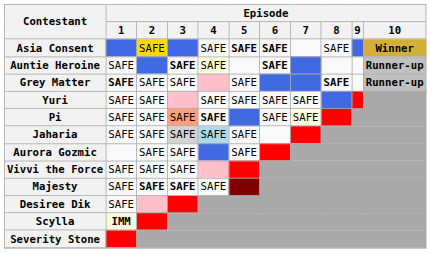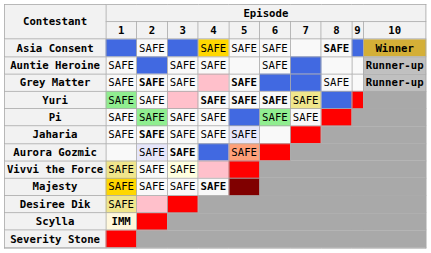(152, 48) gold background -> (152, 48) no background
(213, 48) no background -> (213, 48) gold background
(244, 48) bold -> (244, 48) normal
(275, 48) bold -> (275, 48) normal
(336, 48) normal -> (336, 48) bold
(183, 65) bold -> (183, 65) normal
(213, 65) lightyellow background -> (213, 65) no background
(275, 65) bold -> (275, 65) normal
(121, 83) bold -> (121, 83) normal
(152, 83) normal -> (152, 83) bold
(244, 83) normal -> (244, 83) bold
(336, 83) bold -> (336, 83) normal
(121, 100) no background -> (121, 100) lightgreen background
(213, 100) normal -> (213, 100) bold
(244, 100) normal -> (244, 100) bold
(275, 100) normal -> (275, 100) bold
(306, 100) no background -> (306, 100) khaki background
(152, 117) no background -> (152, 117) lightgreen background
(183, 117) lightsalmon background -> (183, 117) no background
(213, 117) bold -> (213, 117) normal
(275, 117) no background -> (275, 117) lightgreen background
(306, 117) lightyellow background -> (306, 117) no background
(152, 135) normal -> (152, 135) bold
(183, 135) lightgrey background -> (183, 135) no background
(213, 135) lightblue background -> (213, 135) no background
(244, 135) no background -> (244, 135) lavender background
(152, 152) no background -> (152, 152) lavender background
(183, 152) normal -> (183, 152) bold
(244, 152) no background -> (244, 152) lightsalmon background
(121, 169) no background -> (121, 169) khaki background
(183, 169) no background -> (183, 169) lightyellow background
(121, 187) no background -> (121, 187) gold background
(152, 187) bold -> (152, 187) normal
(183, 187) bold -> (183, 187) normal
(213, 187) normal -> (213, 187) bold
(121, 204) no background -> (121, 204) khaki background
